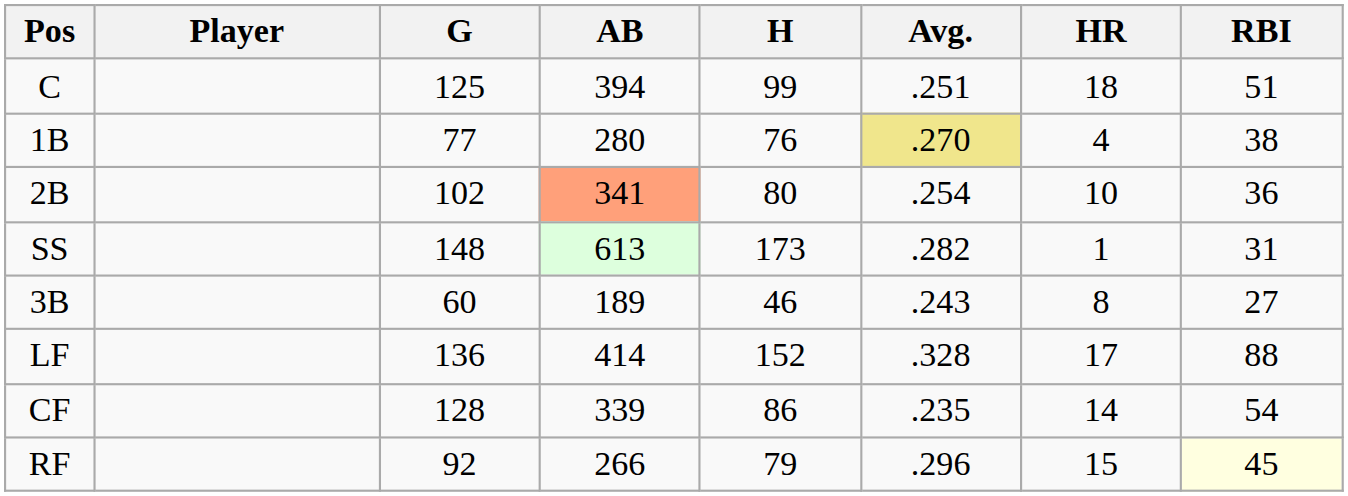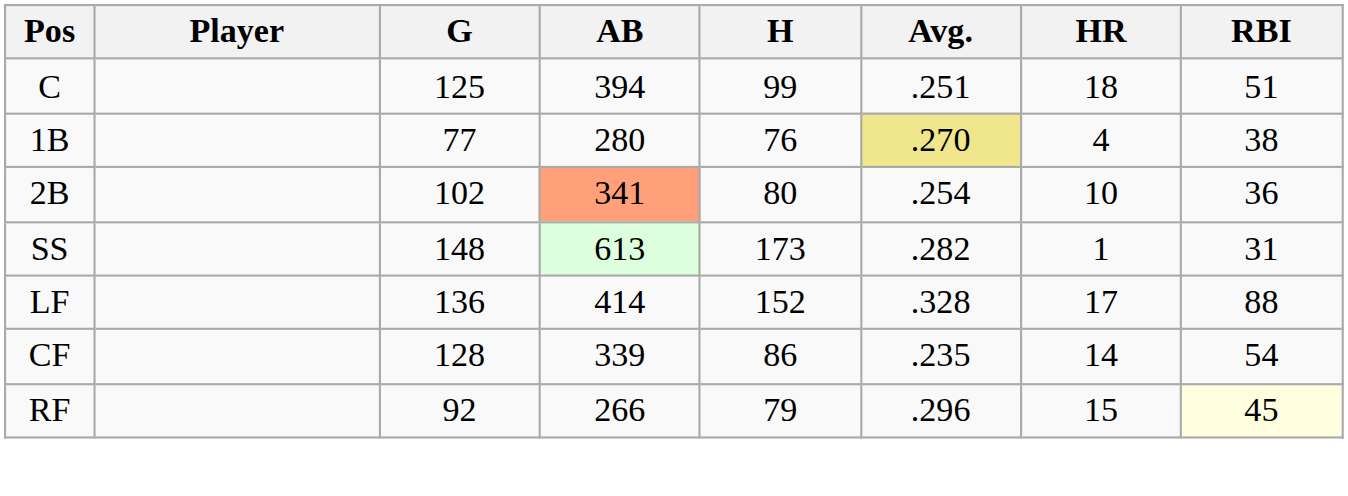- row: (50, 301)
